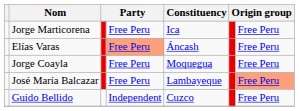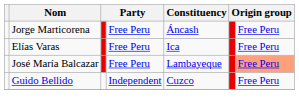(173, 30) Ica -> (183, 30) Áncash
(129, 47) lightsalmon background -> (129, 47) no background
(183, 47) Áncash -> (173, 47) Ica
- row: (40, 64)
